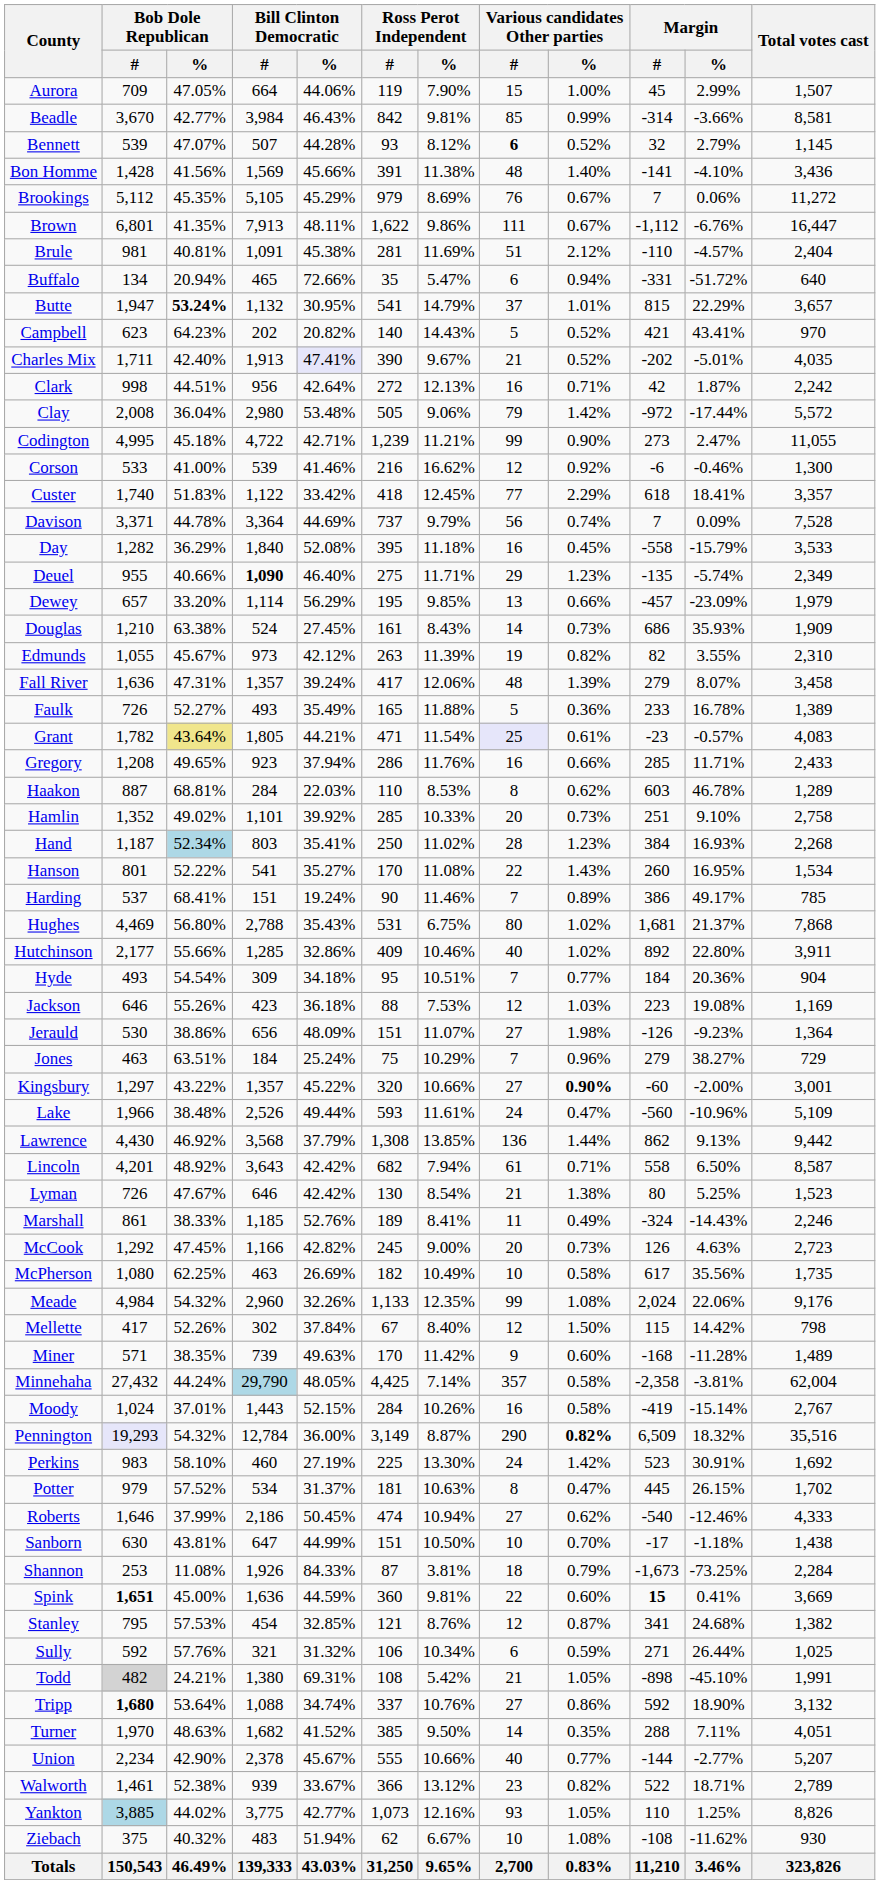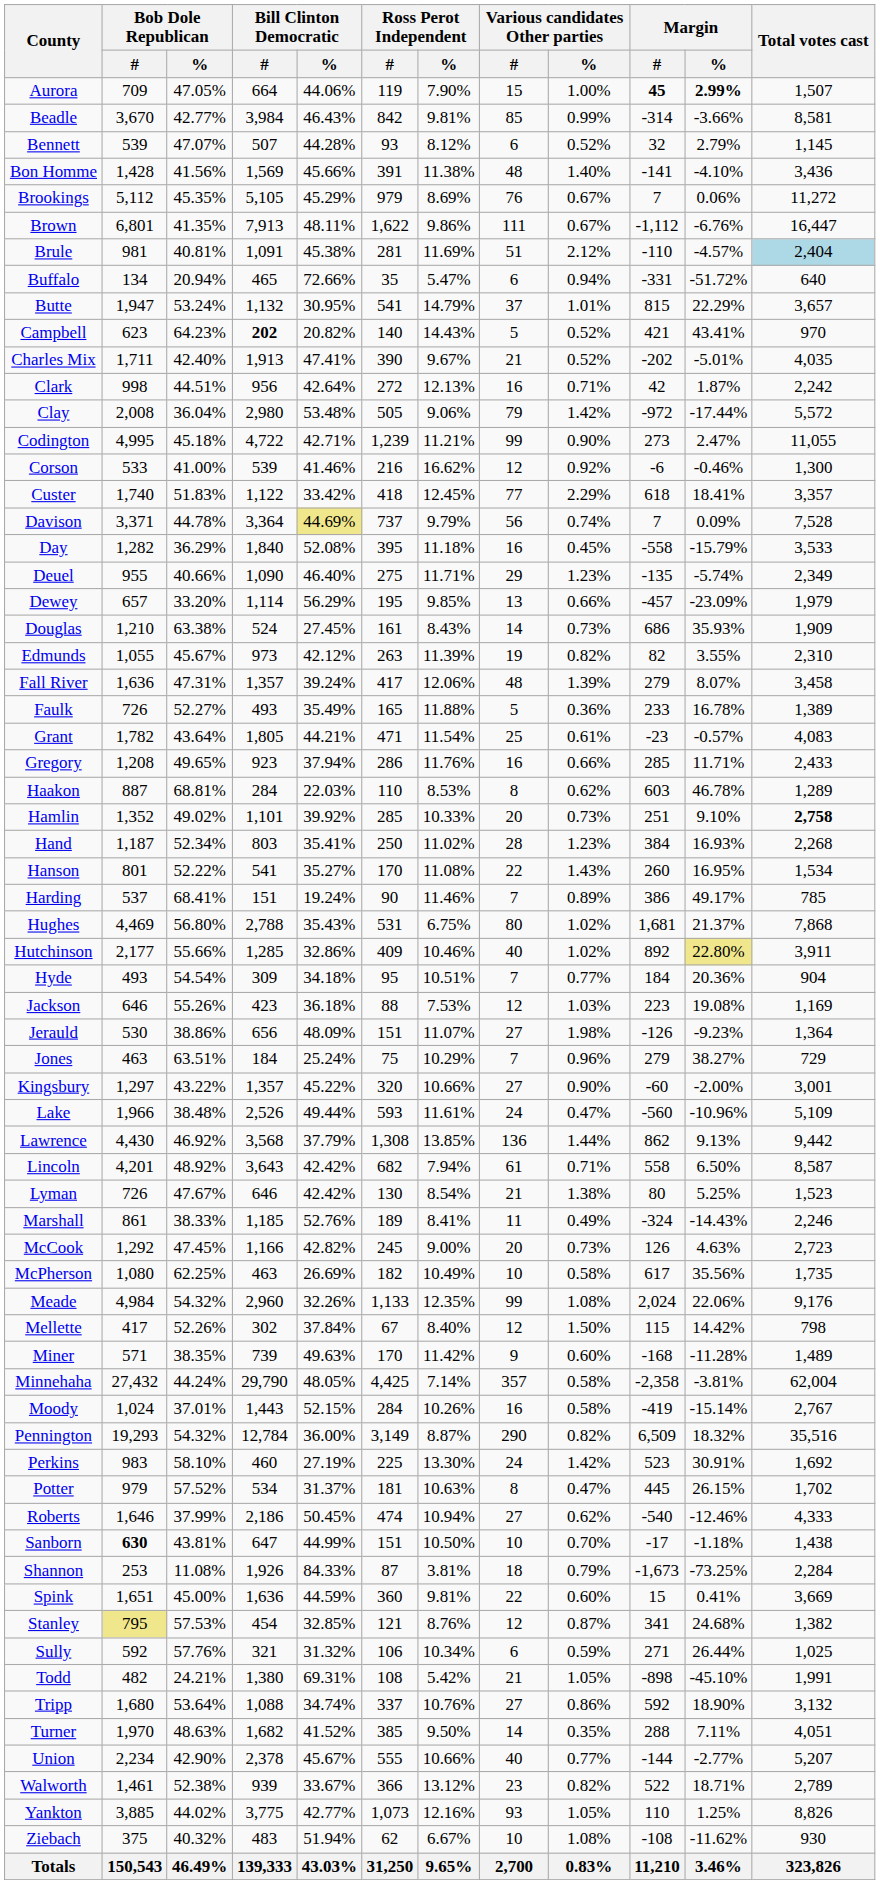(657, 90) normal -> (657, 90) bold
(718, 90) normal -> (718, 90) bold
(514, 144) bold -> (514, 144) normal
(813, 252) no background -> (813, 252) lightblue background
(200, 306) bold -> (200, 306) normal
(264, 332) normal -> (264, 332) bold
(329, 359) lavender background -> (329, 359) no background
(329, 521) no background -> (329, 521) khaki background
(264, 574) bold -> (264, 574) normal
(200, 736) khaki background -> (200, 736) no background
(514, 736) lavender background -> (514, 736) no background
(813, 817) normal -> (813, 817) bold
(200, 843) lightblue background -> (200, 843) no background
(718, 951) no background -> (718, 951) khaki background
(589, 1086) bold -> (589, 1086) normal
(264, 1381) lightblue background -> (264, 1381) no background
(135, 1435) lavender background -> (135, 1435) no background
(589, 1435) bold -> (589, 1435) normal
(135, 1543) normal -> (135, 1543) bold
(135, 1597) bold -> (135, 1597) normal
(657, 1597) bold -> (657, 1597) normal
(135, 1623) no background -> (135, 1623) khaki background
(135, 1677) lightgrey background -> (135, 1677) no background
(135, 1704) bold -> (135, 1704) normal
(135, 1812) lightblue background -> (135, 1812) no background
